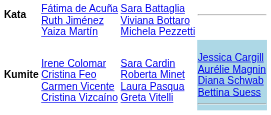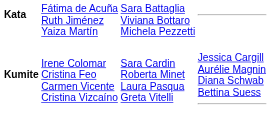(232, 78) lightblue background -> (232, 78) no background
